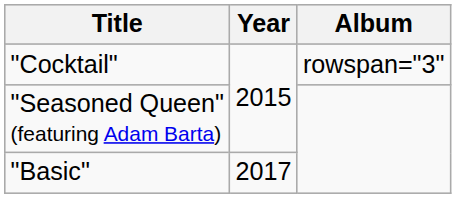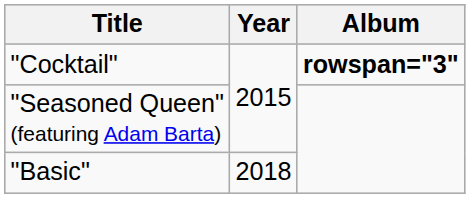(374, 64) normal -> (381, 64) bold
(263, 172) 2017 -> (263, 172) 2018
